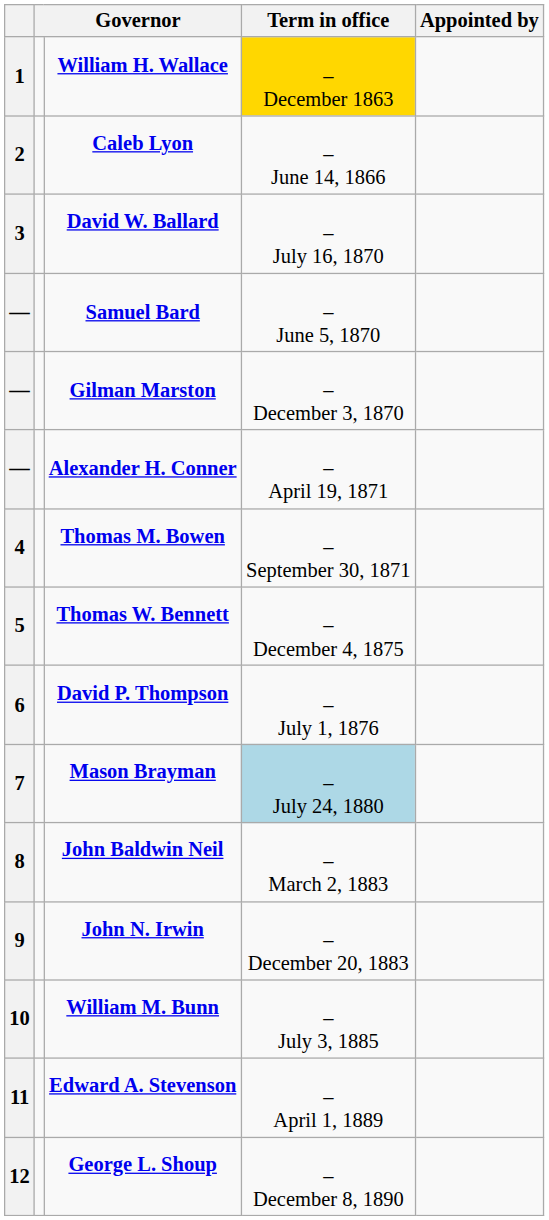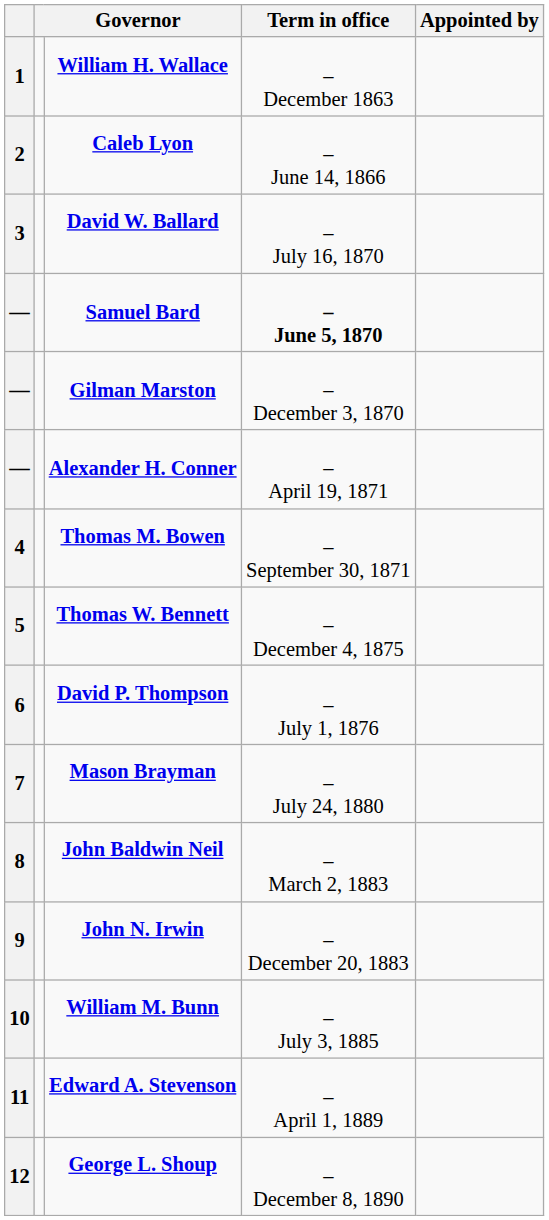(328, 87) gold background -> (328, 87) no background
(328, 323) normal -> (328, 323) bold
(328, 794) lightblue background -> (328, 794) no background
